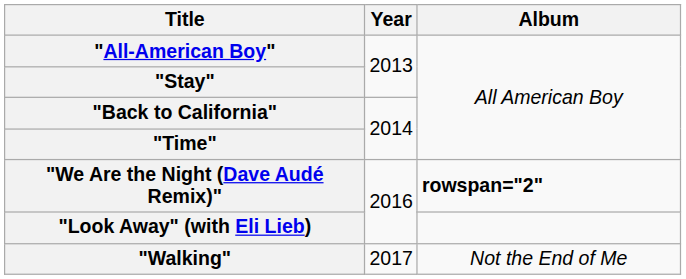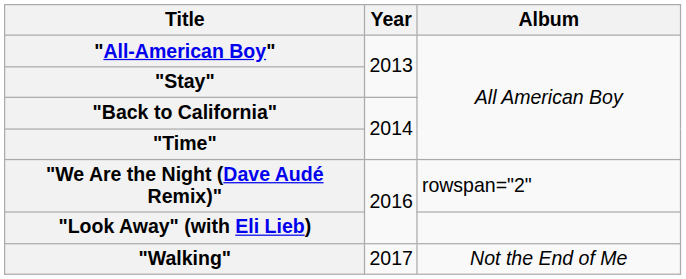(482, 185) bold -> (477, 185) normal
